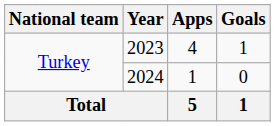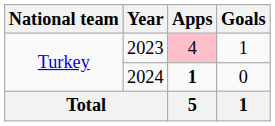(192, 47) no background -> (192, 47) pink background
(192, 76) normal -> (192, 76) bold
